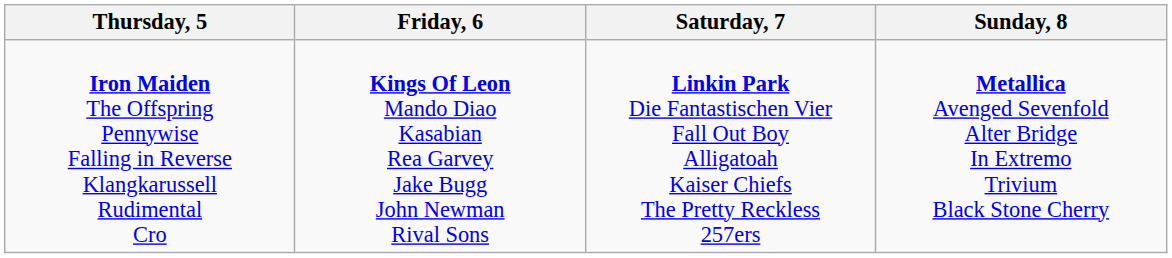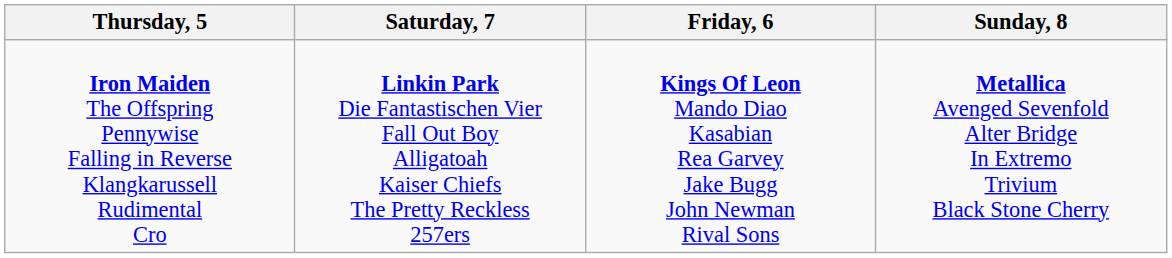columns swapped: (440, 22) <-> (731, 22)
